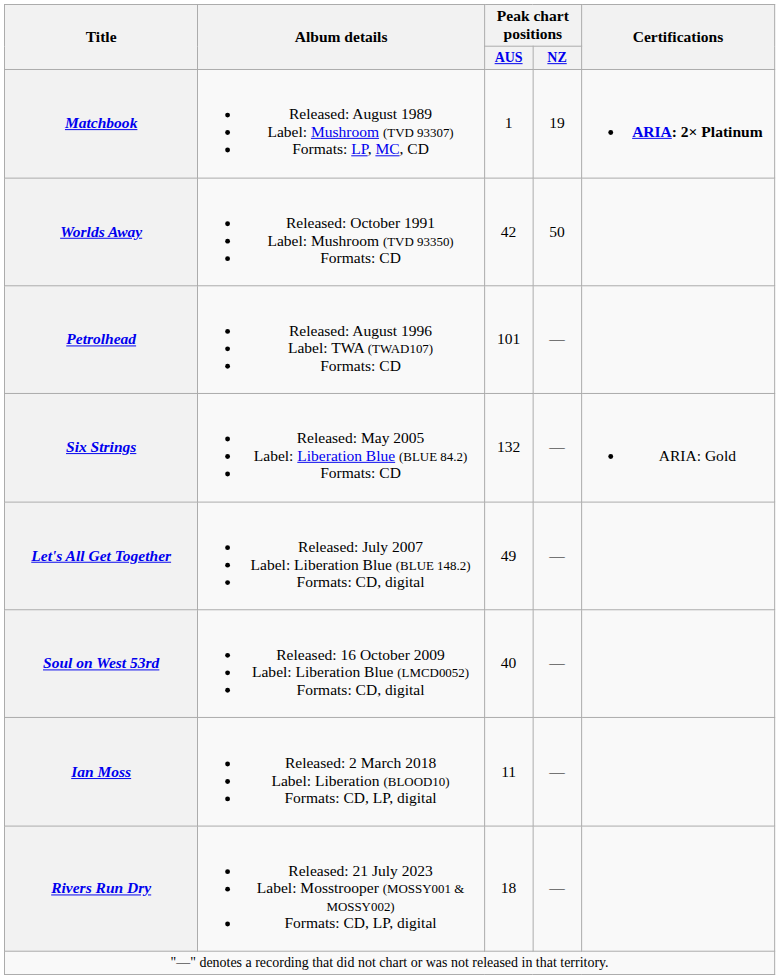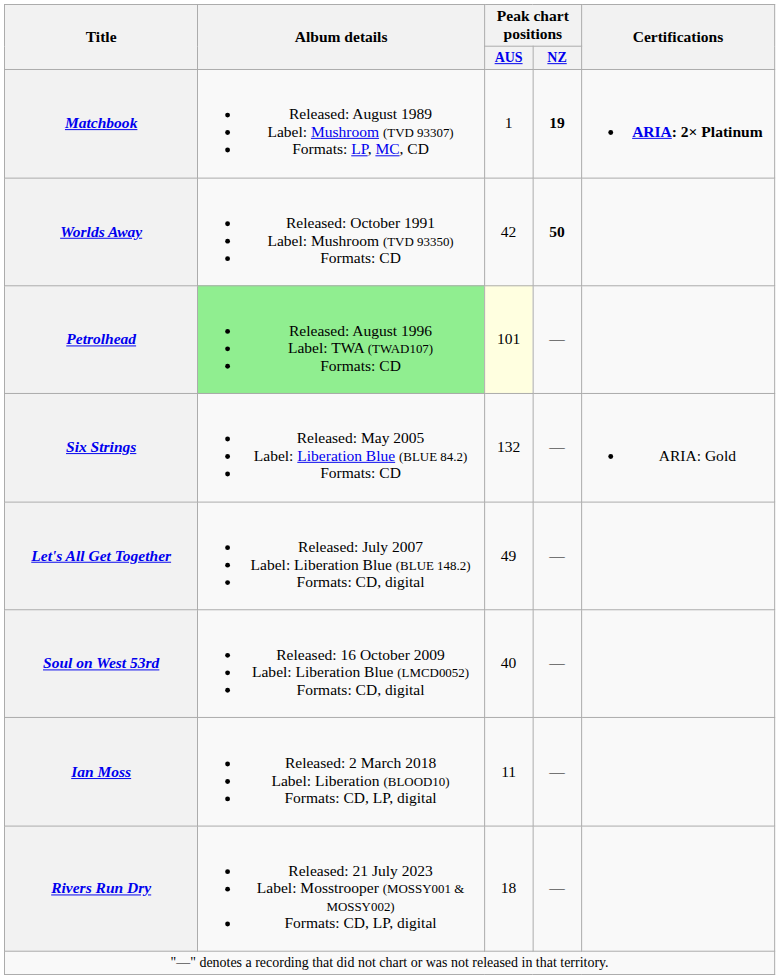(557, 123) normal -> (557, 123) bold
(557, 231) normal -> (557, 231) bold
(341, 348) no background -> (341, 348) lightgreen background
(509, 339) no background -> (509, 339) lightyellow background
